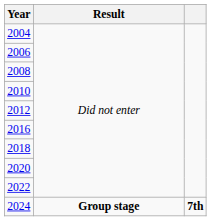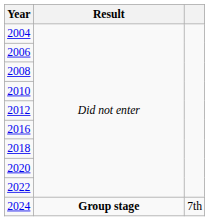(195, 206) bold -> (195, 206) normal
